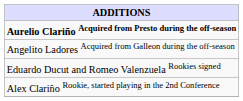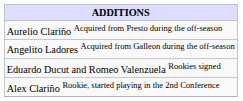(121, 30) bold -> (114, 30) normal
